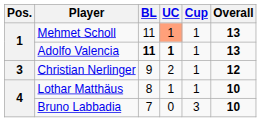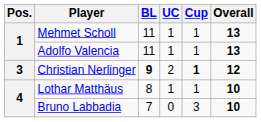(171, 32) lightsalmon background -> (171, 32) no background
(149, 51) bold -> (149, 51) normal
(171, 51) bold -> (171, 51) normal
(149, 70) normal -> (149, 70) bold
(196, 70) normal -> (196, 70) bold
